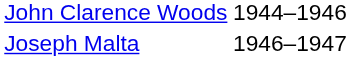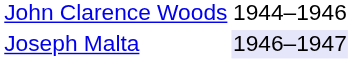(290, 44) no background -> (290, 44) lavender background
